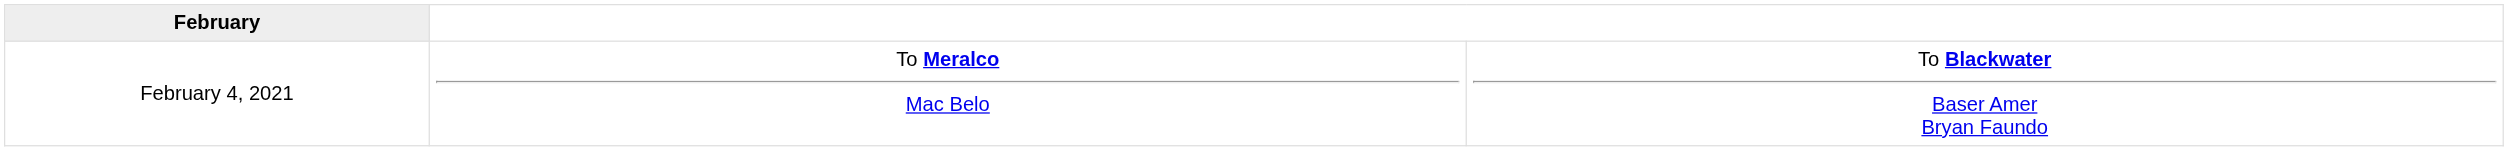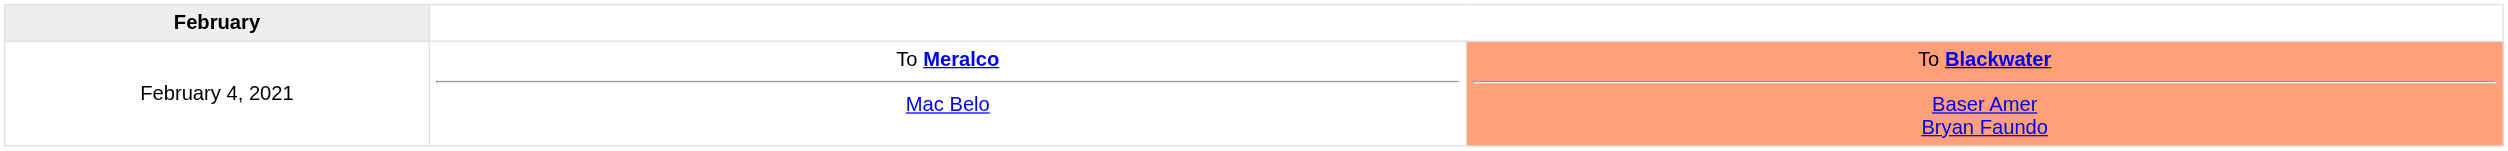(1985, 93) no background -> (1985, 93) lightsalmon background
